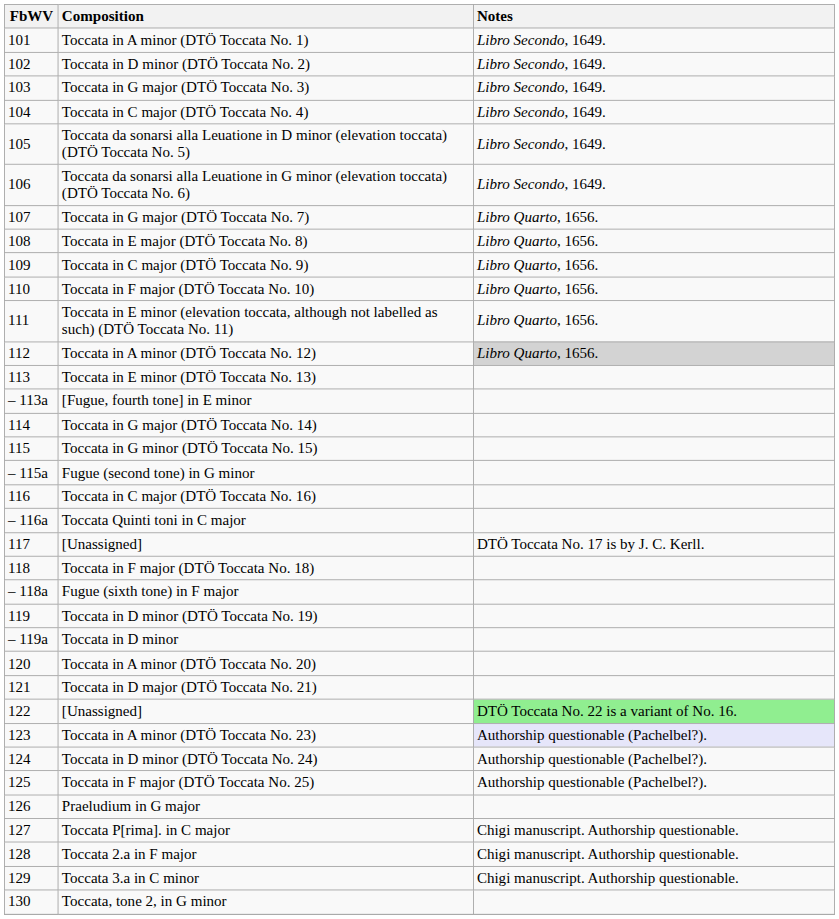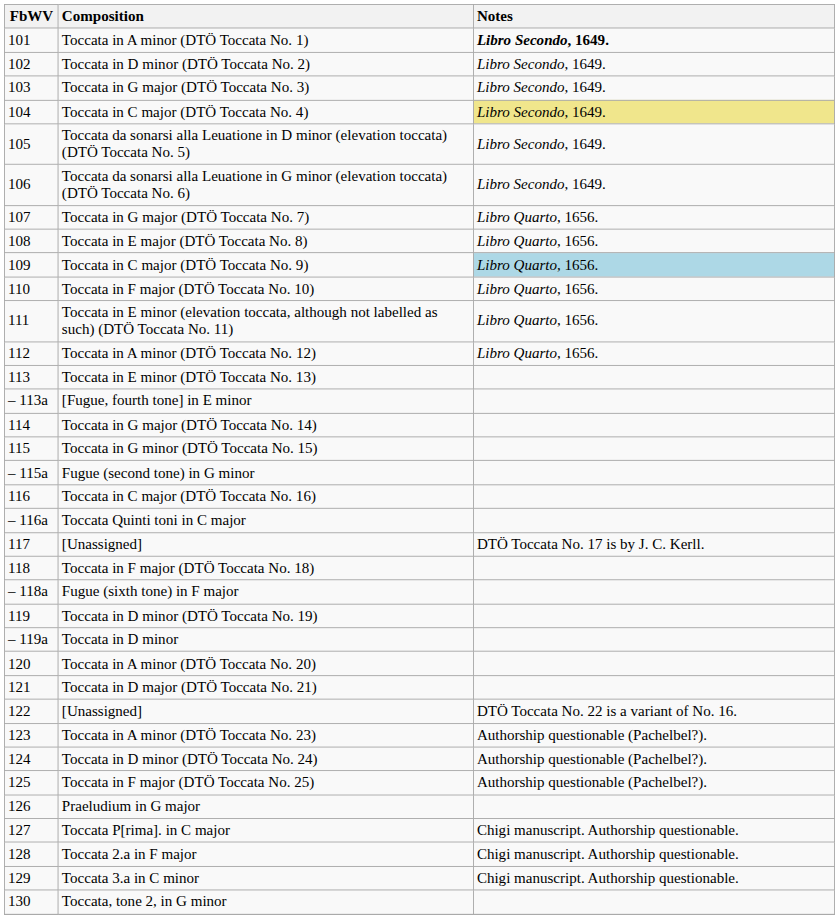(541, 40) normal -> (543, 40) bold
(541, 111) no background -> (541, 111) khaki background
(538, 264) no background -> (538, 264) lightblue background
(538, 353) lightgrey background -> (538, 353) no background
(607, 711) lightgreen background -> (607, 711) no background
(592, 735) lavender background -> (592, 735) no background
